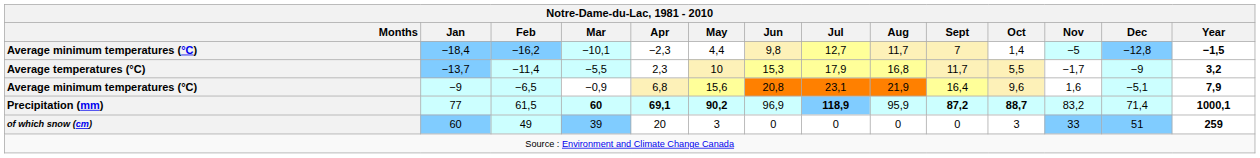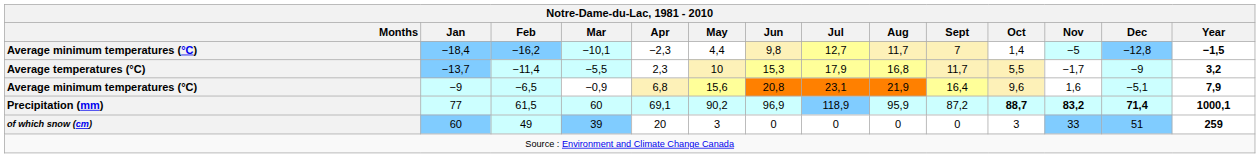(596, 105) bold -> (596, 105) normal
(660, 105) bold -> (660, 105) normal
(717, 105) bold -> (717, 105) normal
(836, 105) bold -> (836, 105) normal
(957, 105) bold -> (957, 105) normal
(1073, 105) normal -> (1073, 105) bold
(1137, 105) normal -> (1137, 105) bold
